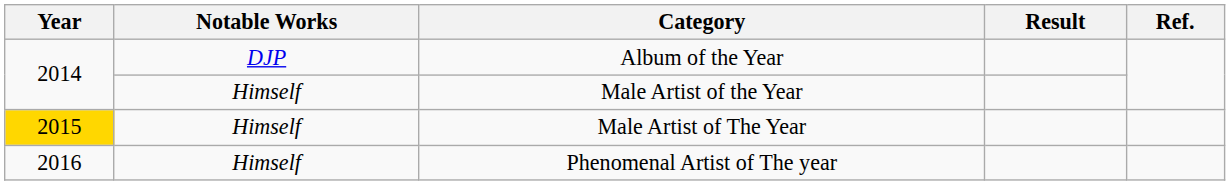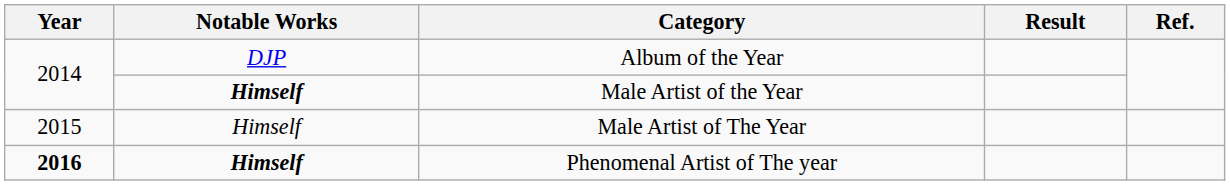(267, 92) normal -> (267, 92) bold
(59, 127) gold background -> (59, 127) no background
(59, 162) normal -> (59, 162) bold
(267, 162) normal -> (267, 162) bold
